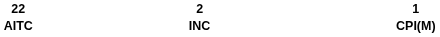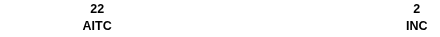- column: (416, 9)
